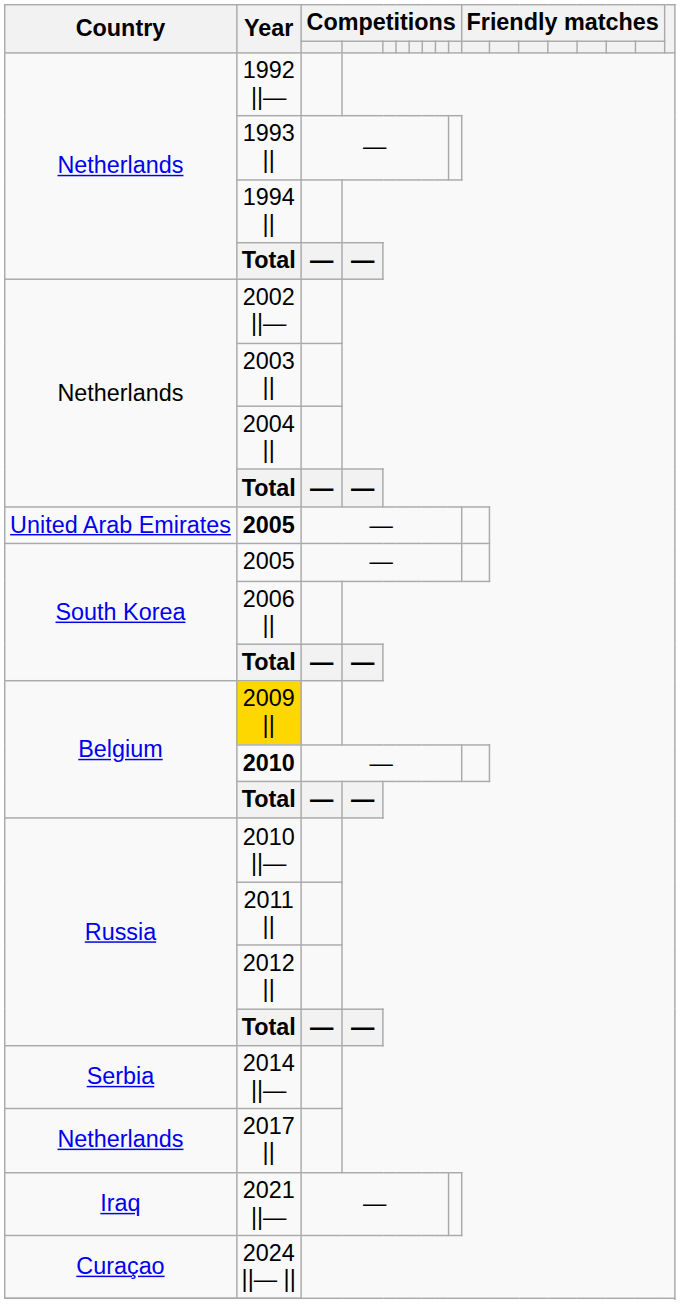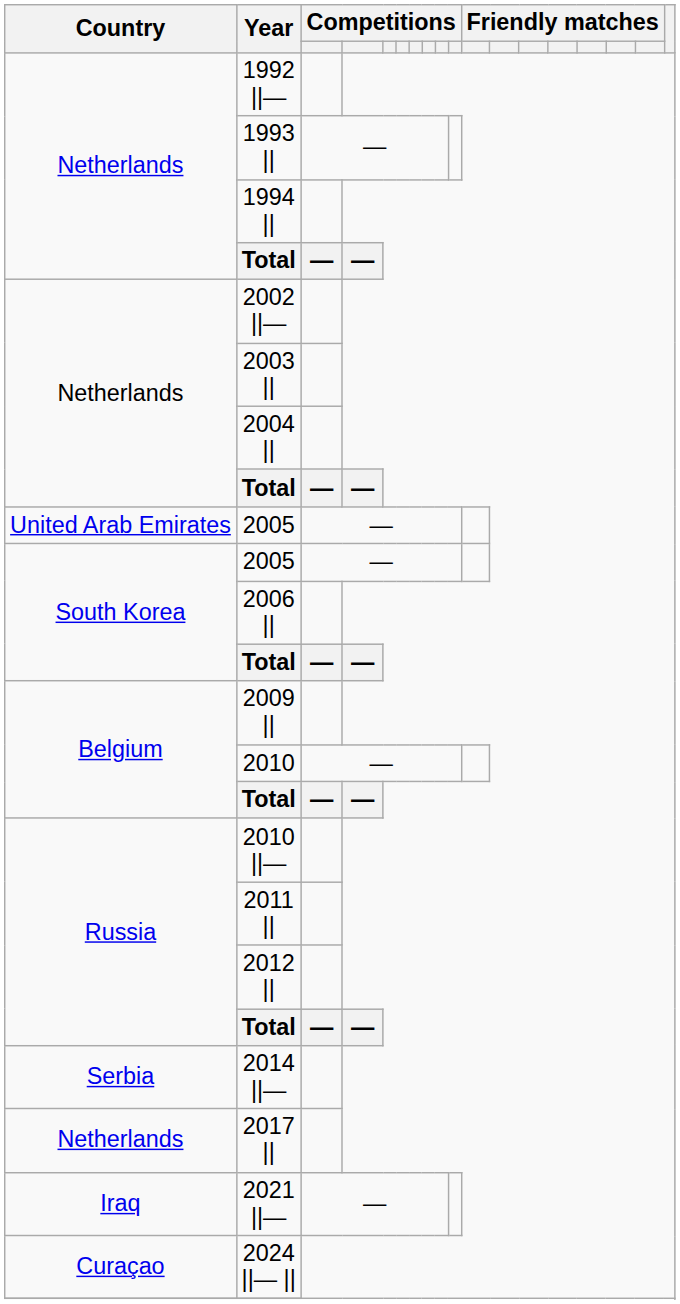(269, 524) bold -> (269, 524) normal
(269, 712) gold background -> (269, 712) no background
(269, 762) bold -> (269, 762) normal
